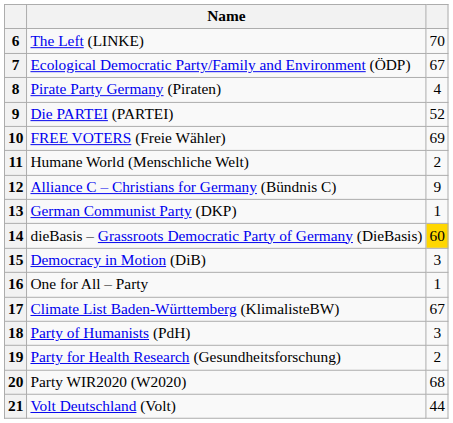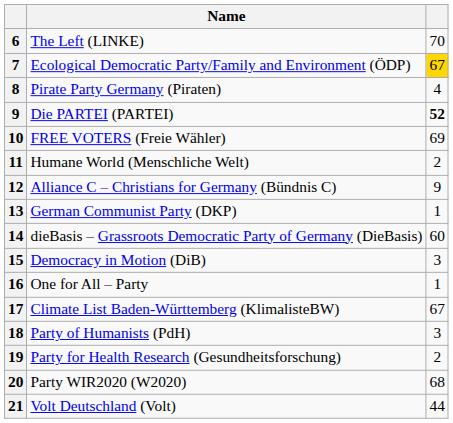(437, 65) no background -> (437, 65) gold background
(437, 114) normal -> (437, 114) bold
(437, 235) gold background -> (437, 235) no background
